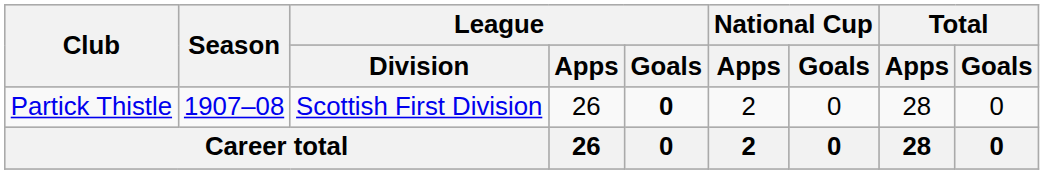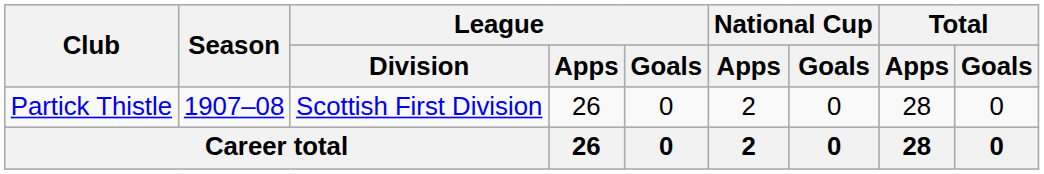(666, 106) bold -> (666, 106) normal
